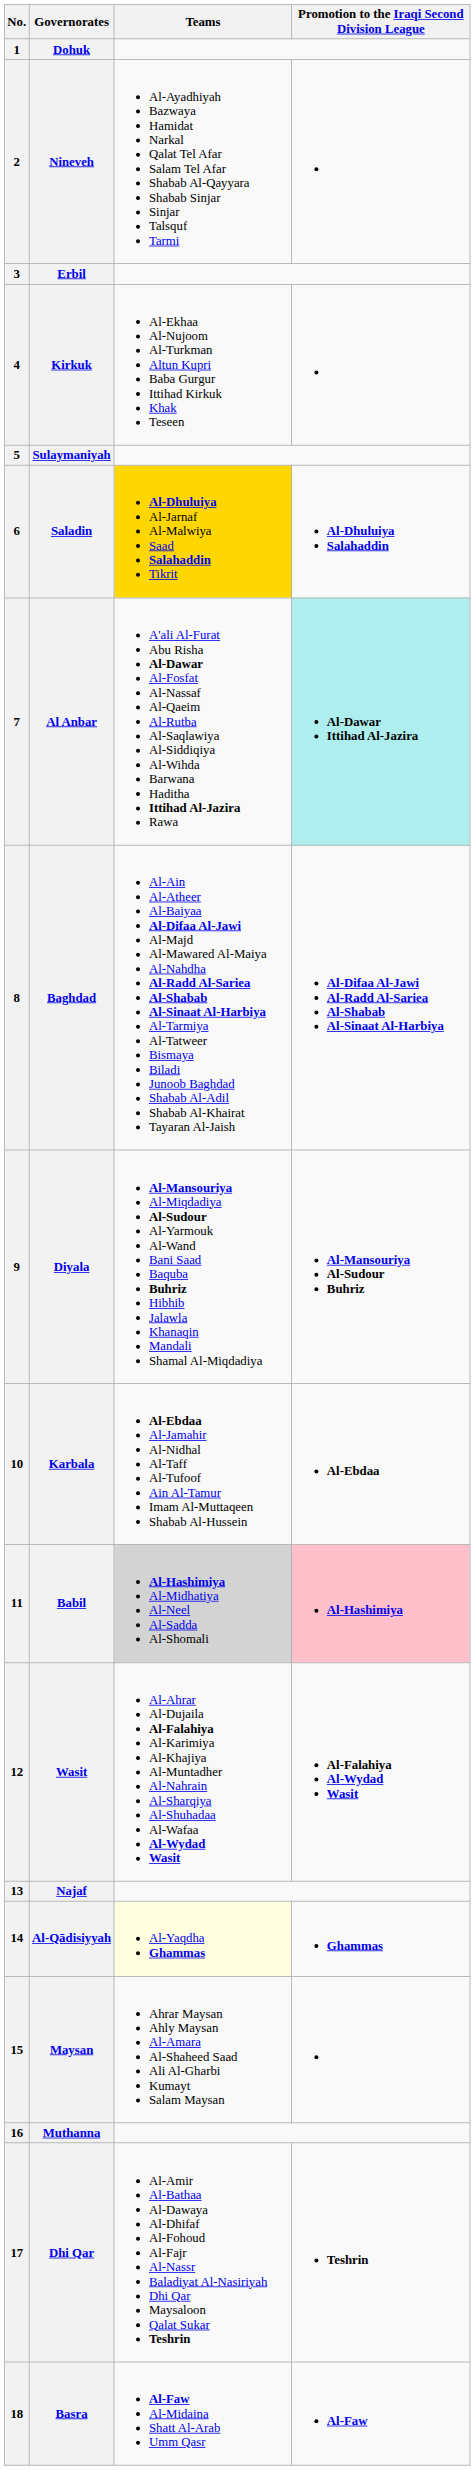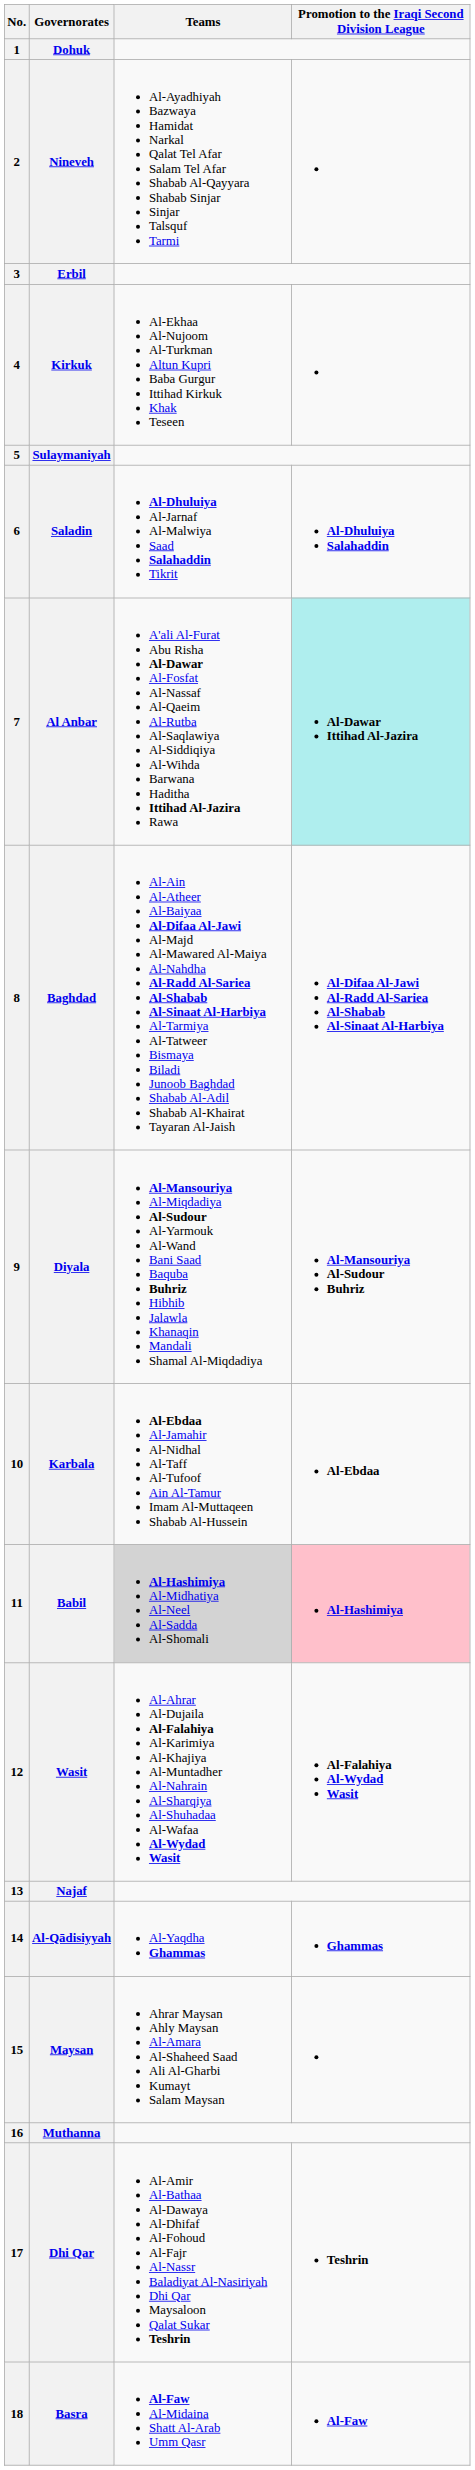(203, 539) gold background -> (203, 539) no background
(203, 1946) lightyellow background -> (203, 1946) no background
